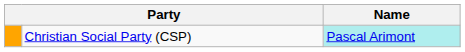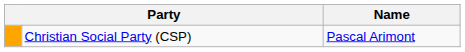(371, 36) paleturquoise background -> (371, 36) no background
